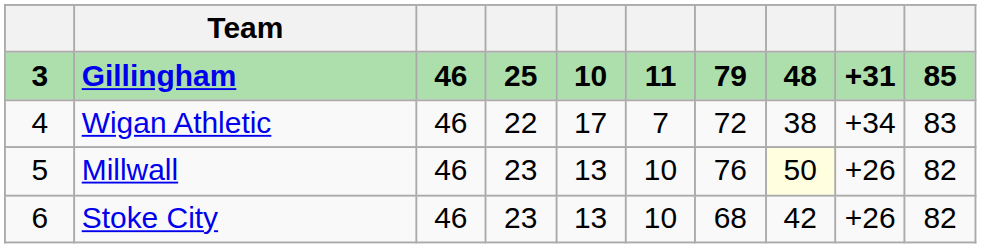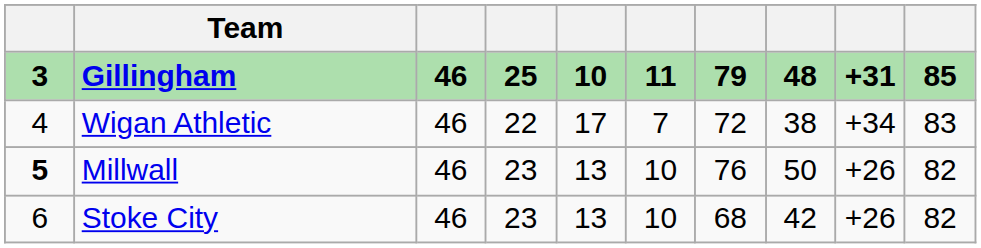(40, 170) normal -> (40, 170) bold
(800, 170) lightyellow background -> (800, 170) no background
